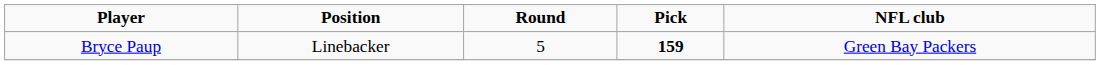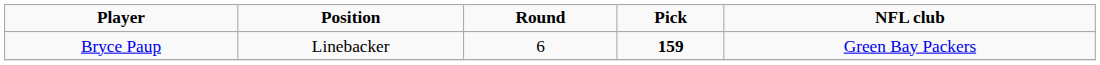(540, 45) 5 -> (540, 45) 6
